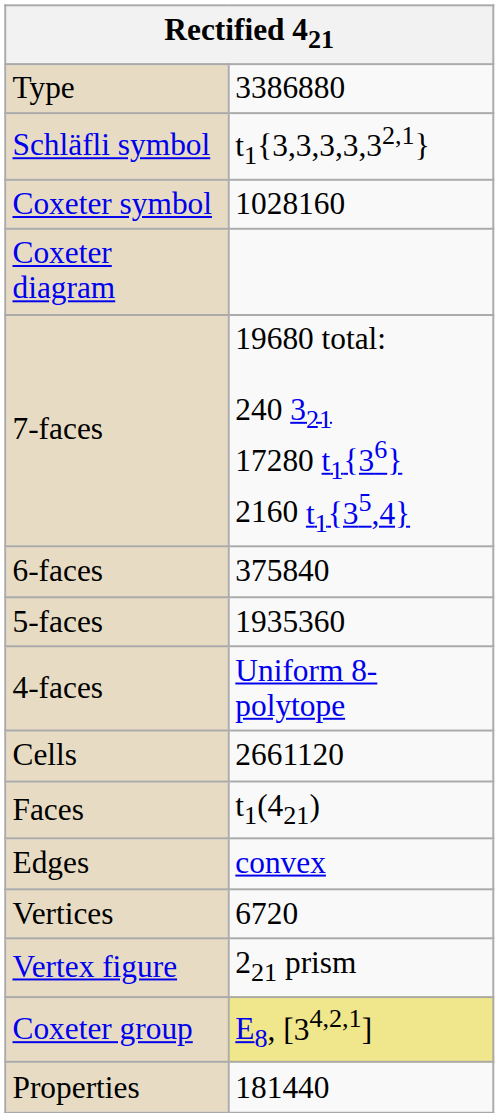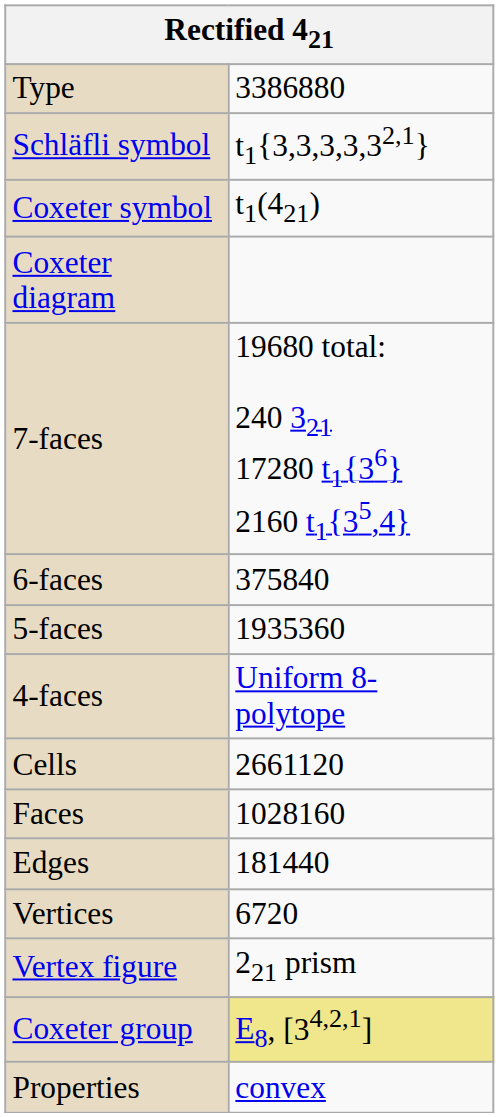(290, 203) 1028160 -> (278, 207) t1(421)
(278, 809) t1(421) -> (290, 813) 1028160
(281, 863) convex -> (282, 863) 181440
(282, 1087) 181440 -> (281, 1087) convex
